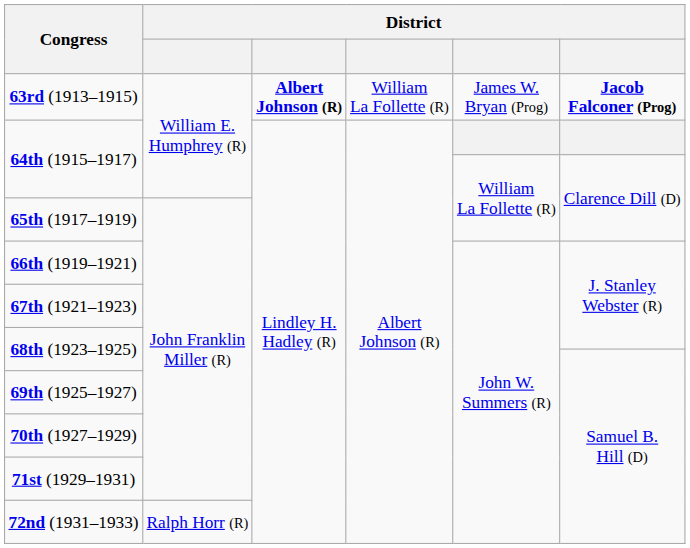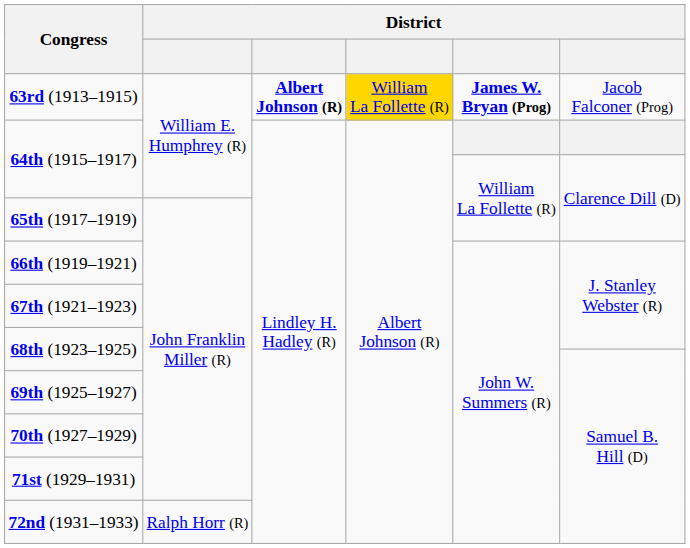(399, 97) no background -> (399, 97) gold background
(506, 97) normal -> (506, 97) bold
(622, 97) bold -> (622, 97) normal
